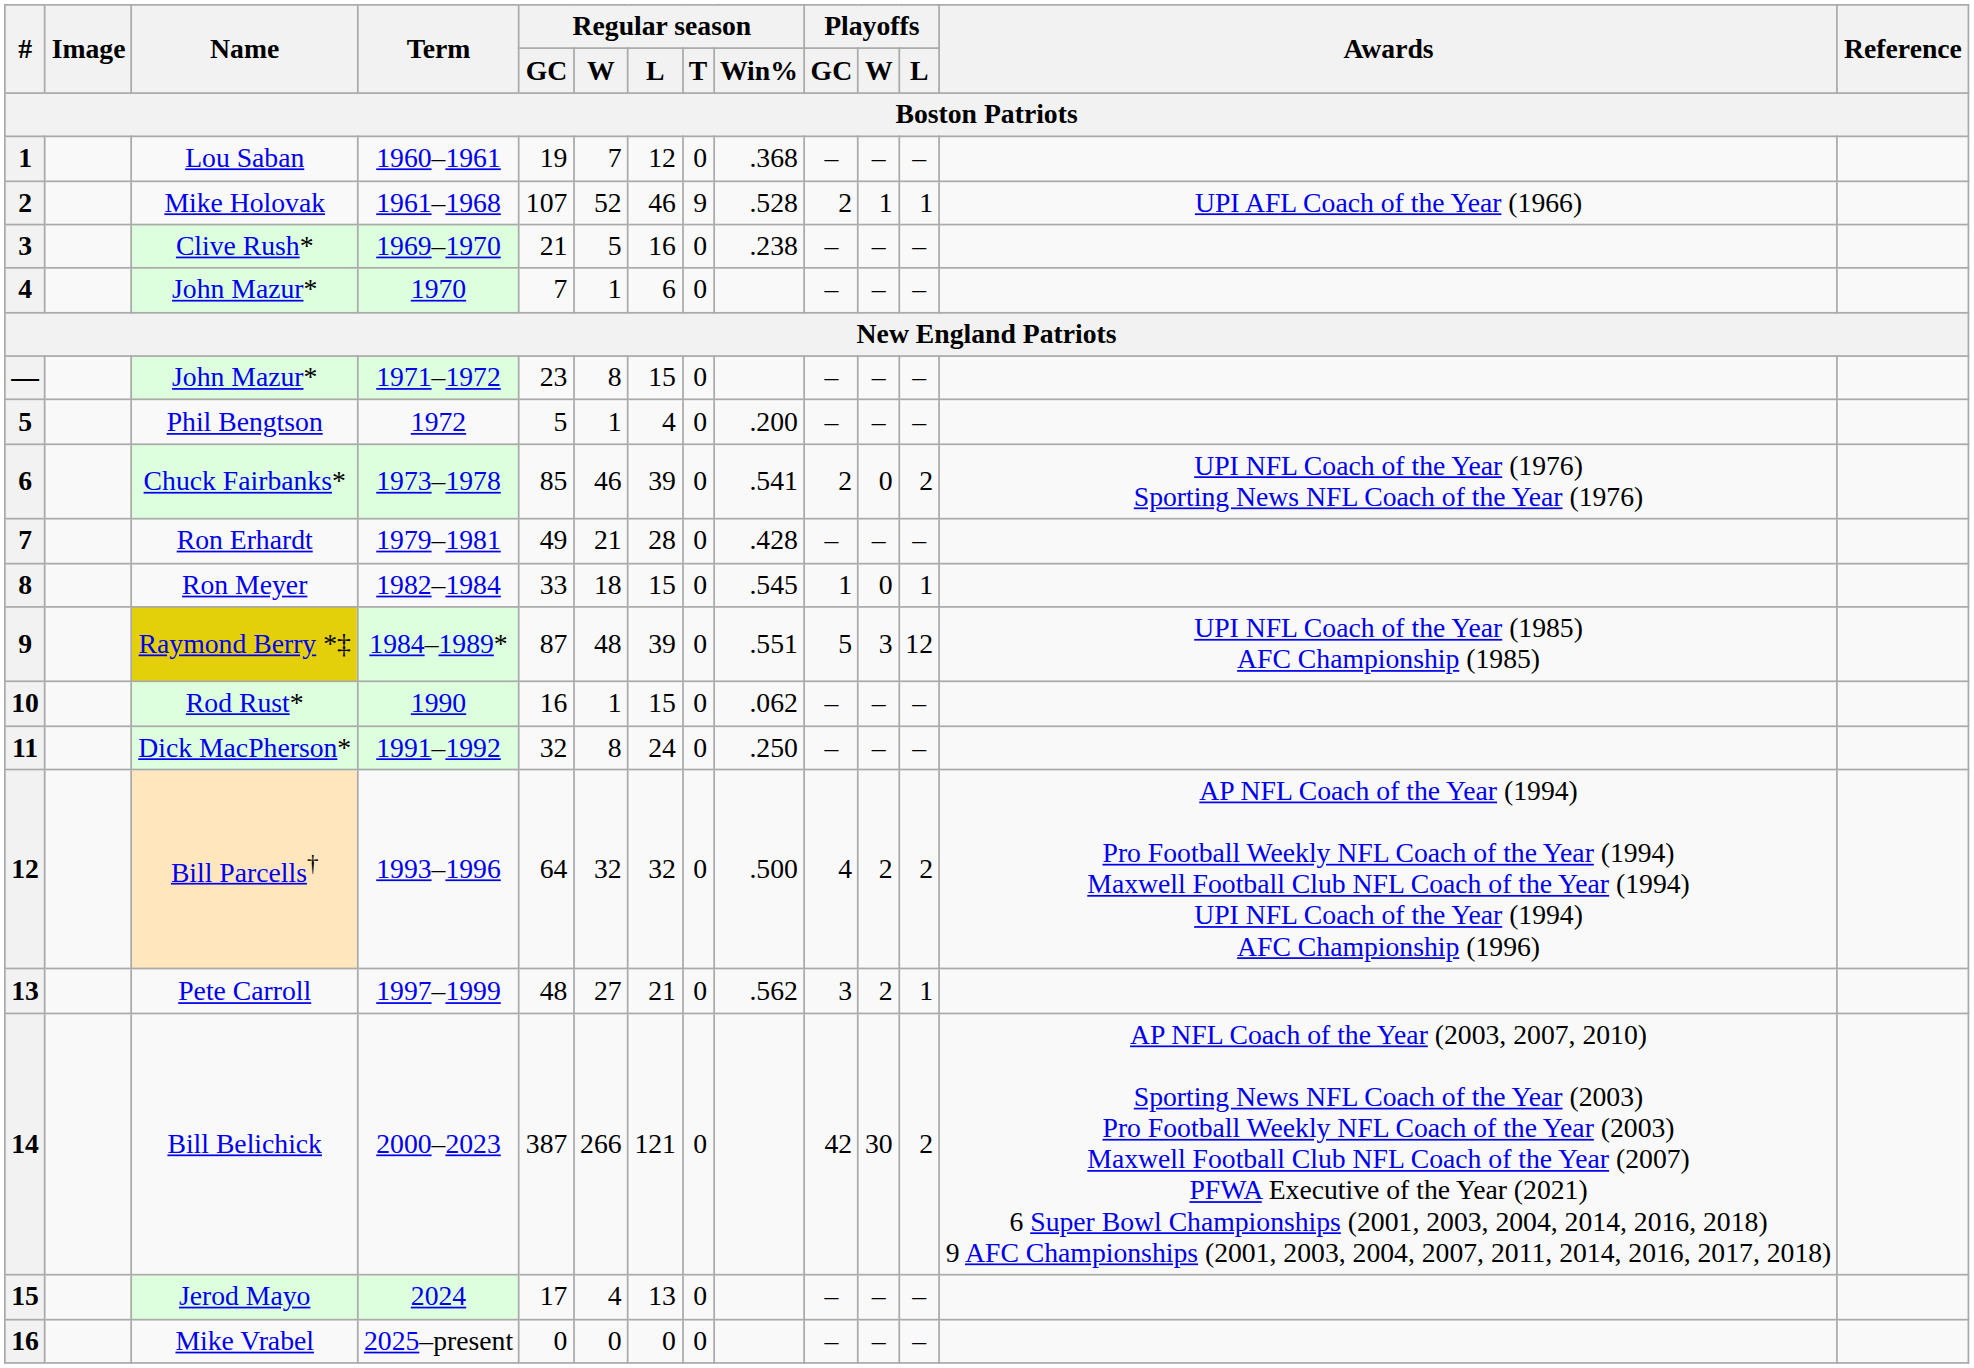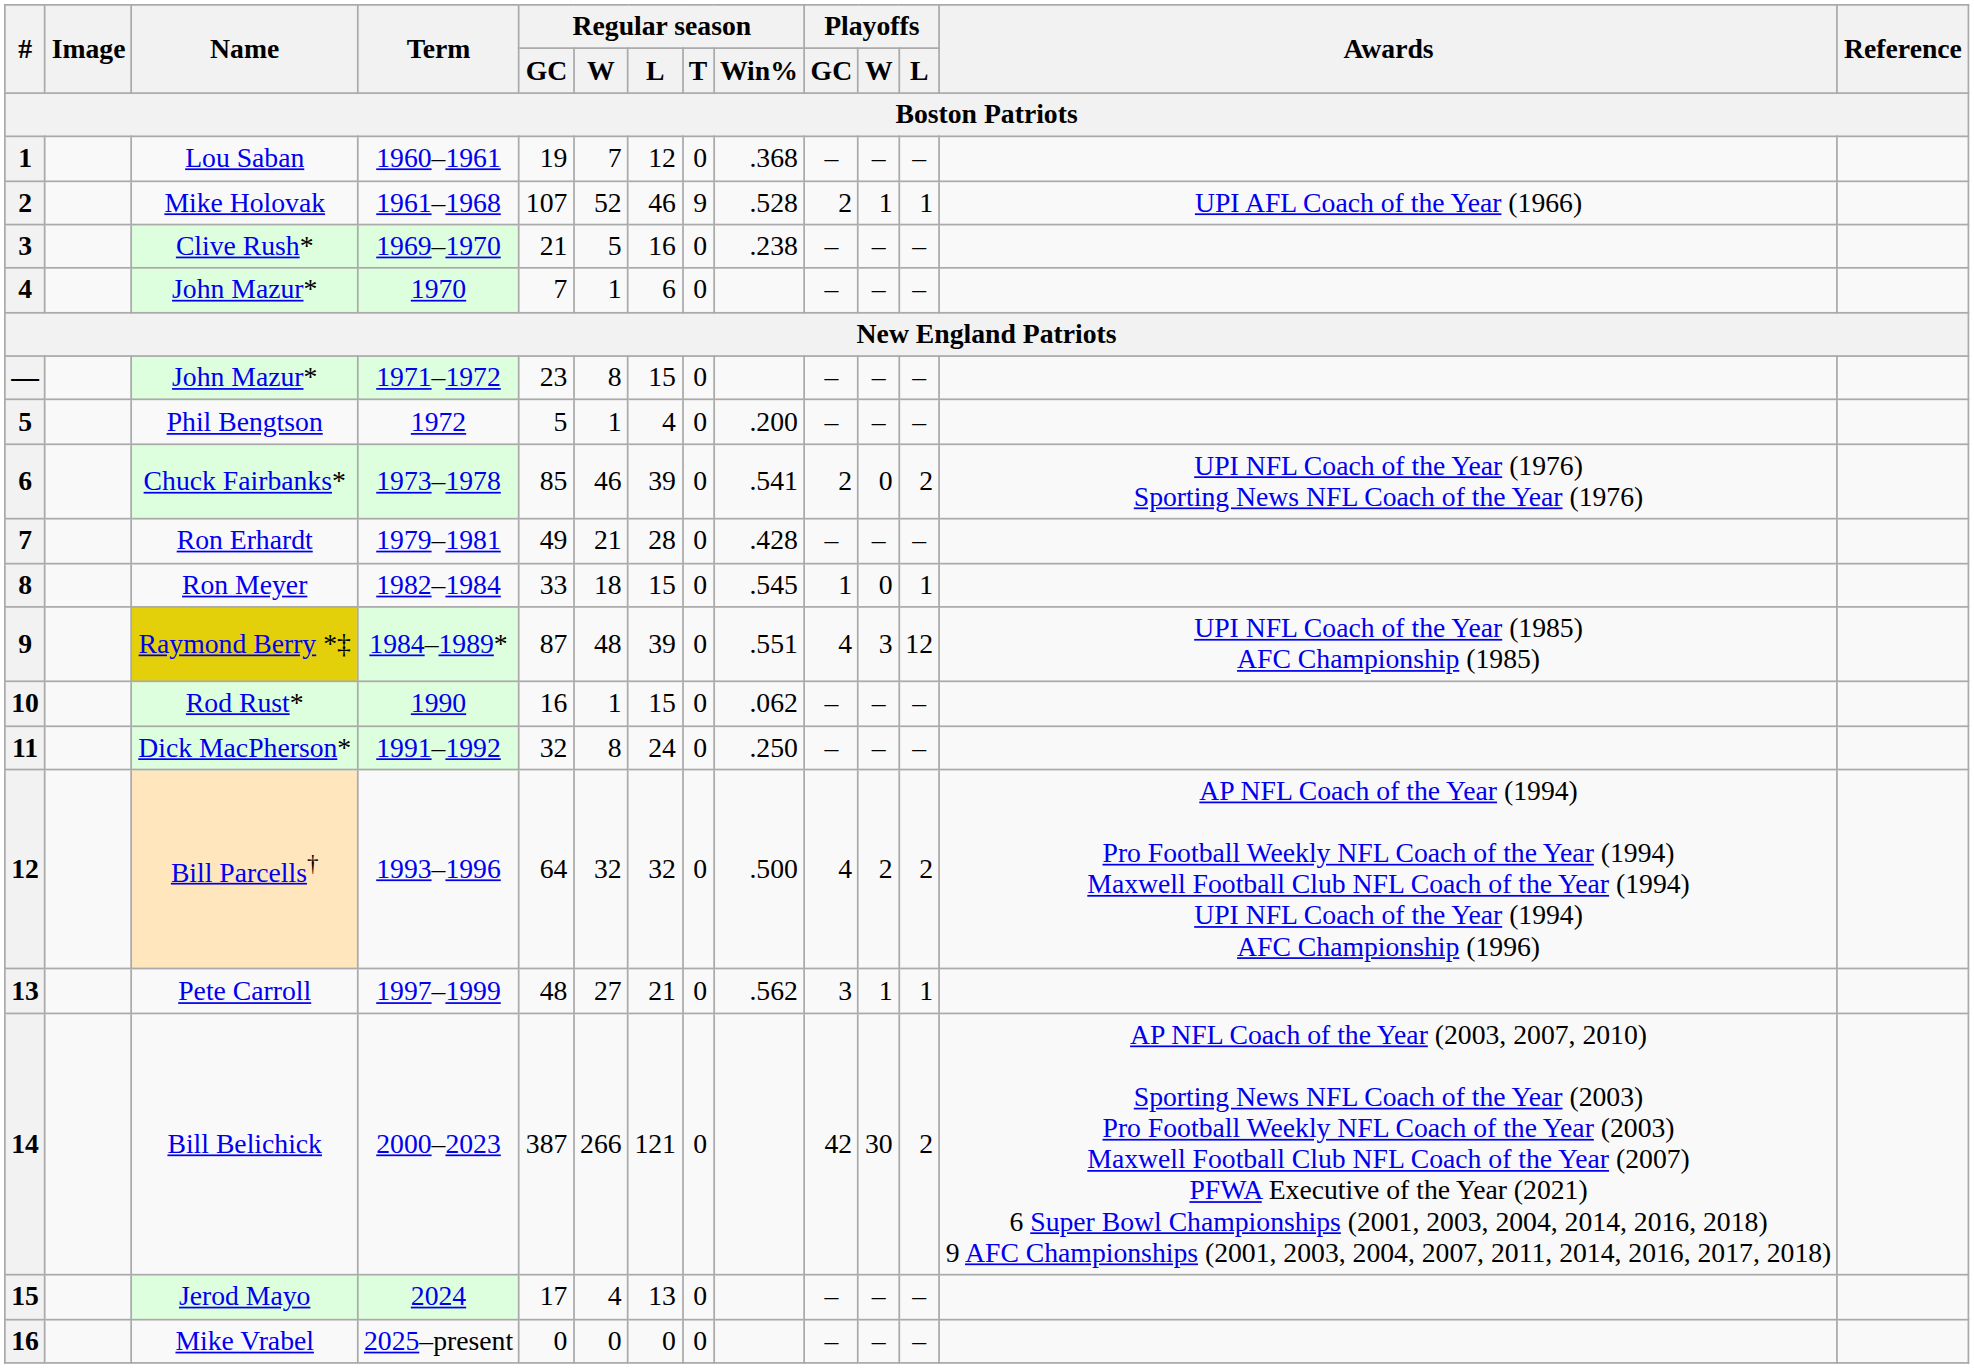(845, 643) 5 -> (845, 643) 4
(886, 990) 2 -> (886, 990) 1
